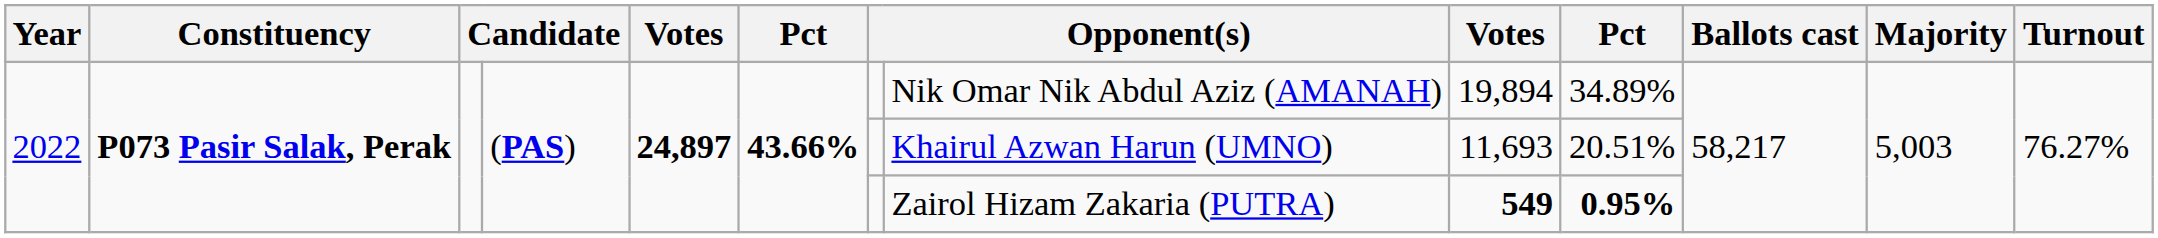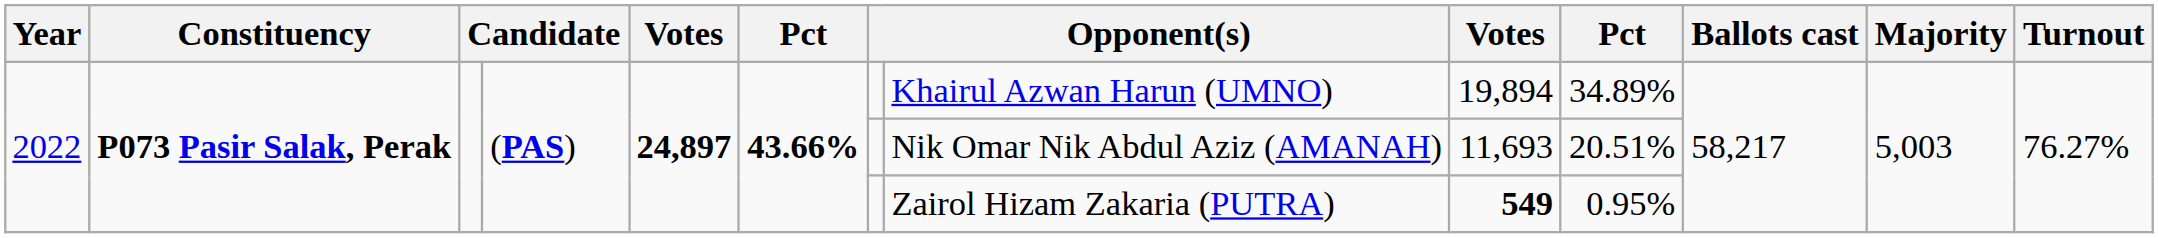(1167, 89) Nik Omar Nik Abdul Aziz (AMANAH) -> (1112, 89) Khairul Azwan Harun (UMNO)
(1112, 146) Khairul Azwan Harun (UMNO) -> (1167, 146) Nik Omar Nik Abdul Aziz (AMANAH)
(1628, 203) bold -> (1631, 203) normal
